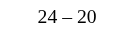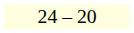(67, 16) no background -> (67, 16) lightyellow background
